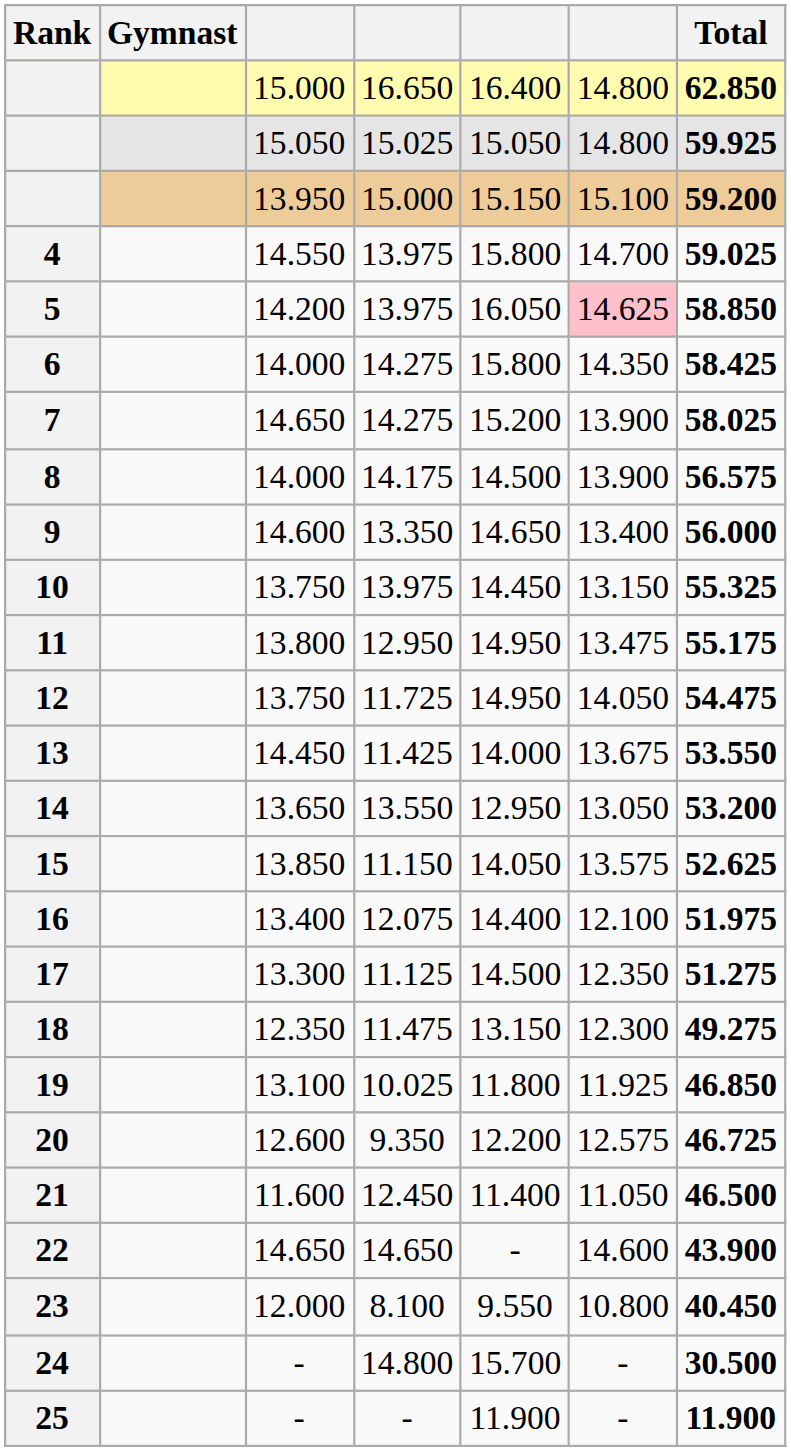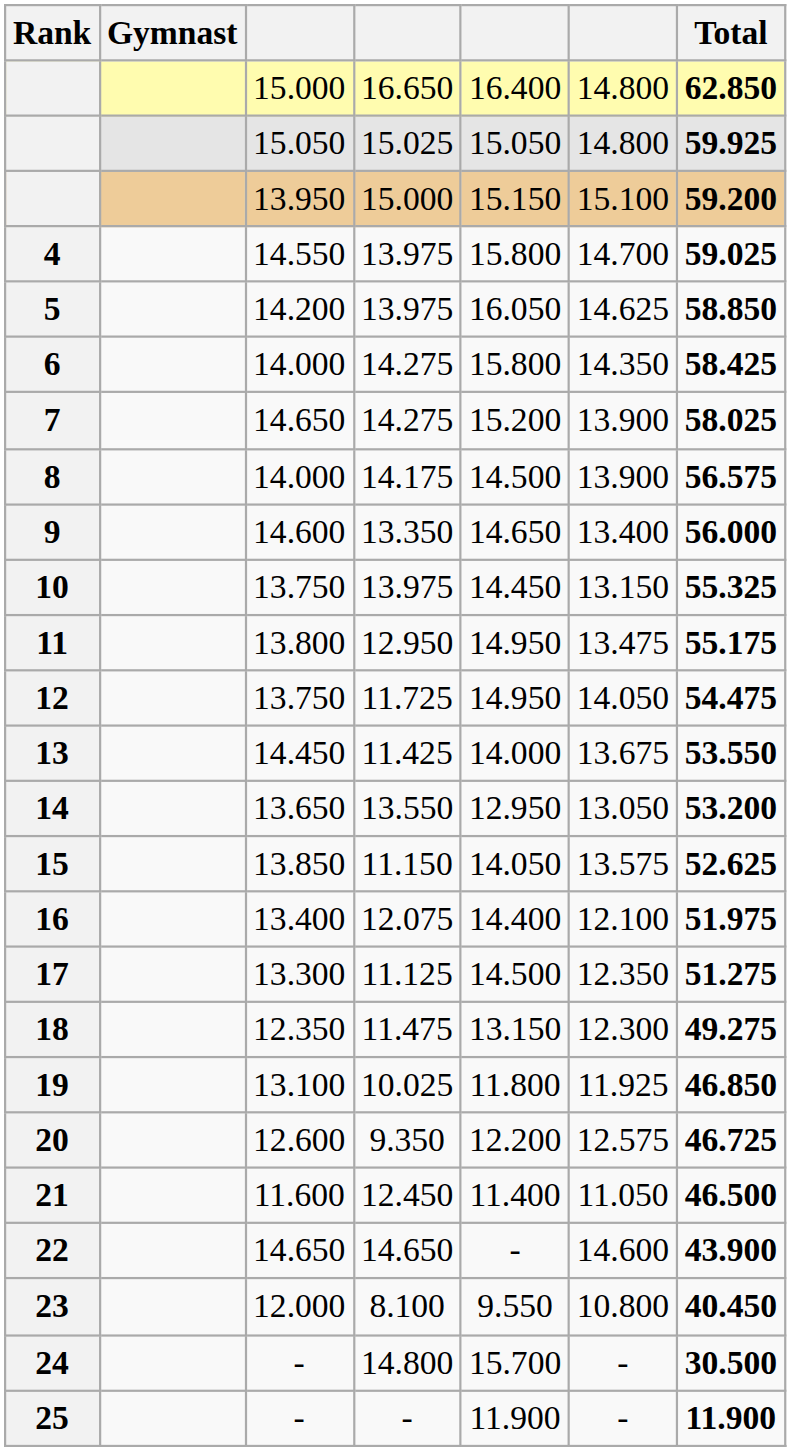(623, 309) pink background -> (623, 309) no background
